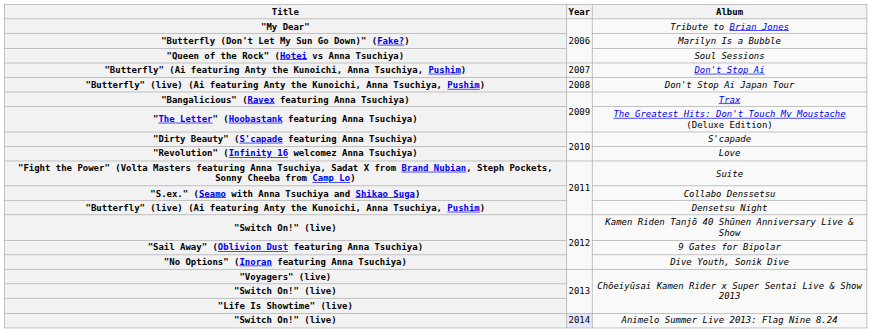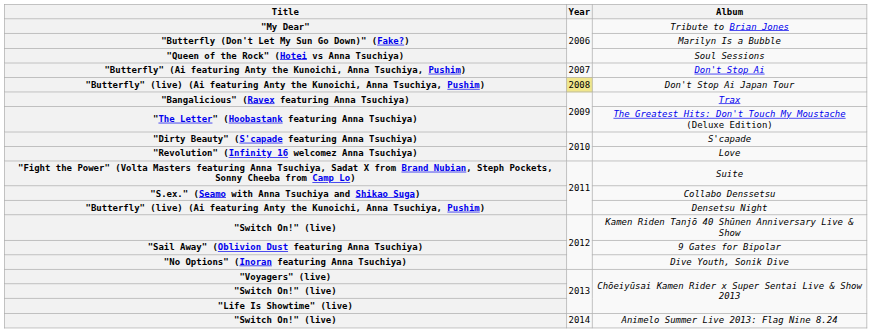(579, 85) no background -> (579, 85) khaki background
(579, 320) lavender background -> (579, 320) no background
